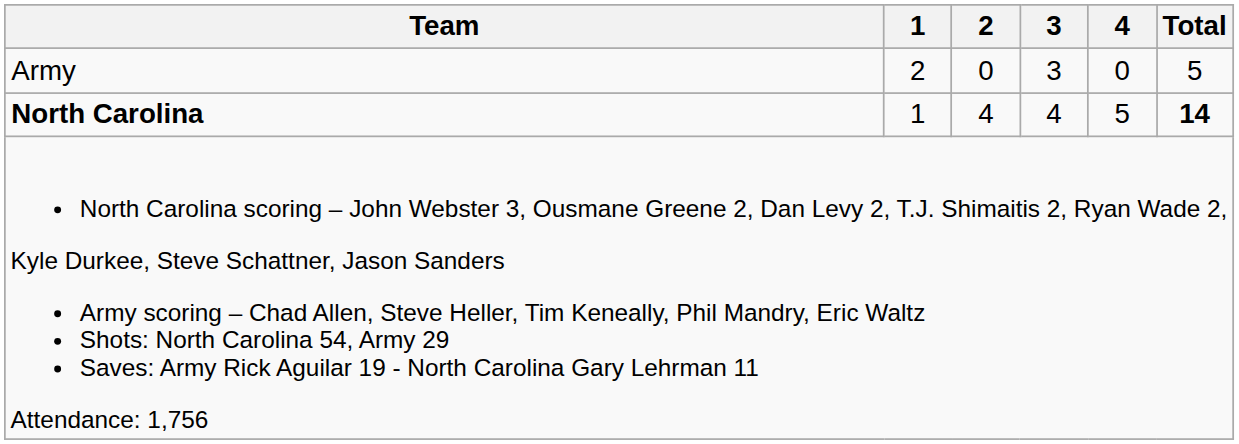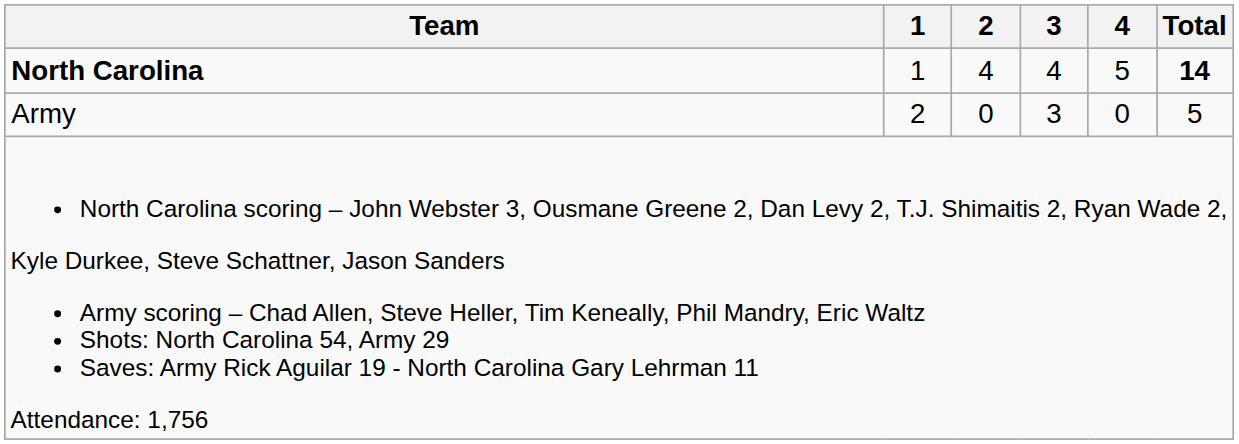rows swapped: (107, 114) <-> (44, 70)
